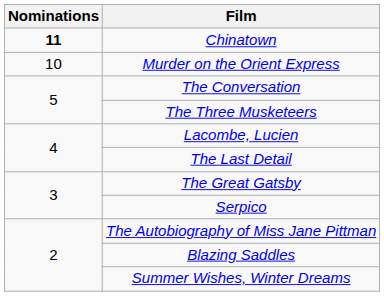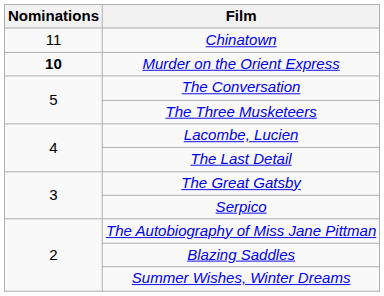(53, 40) bold -> (53, 40) normal
(53, 64) normal -> (53, 64) bold
